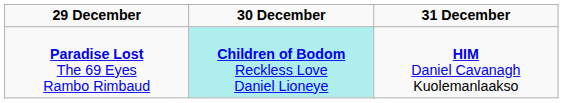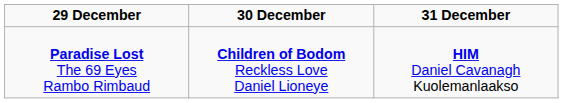(281, 70) paleturquoise background -> (281, 70) no background
